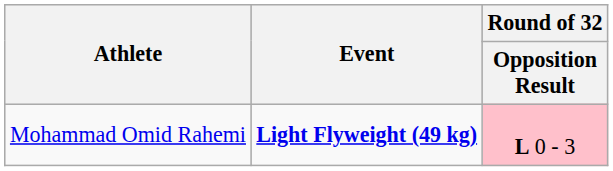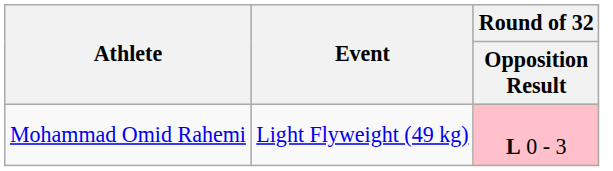(367, 134) bold -> (362, 134) normal
